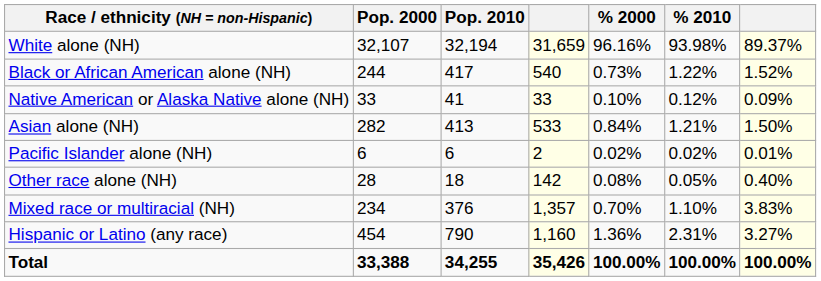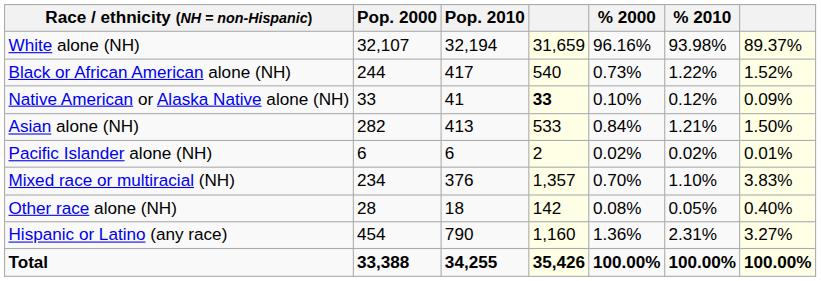(542, 99) normal -> (542, 99) bold
rows swapped: (93, 180) <-> (122, 208)
